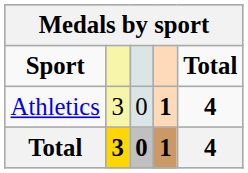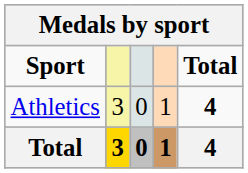(165, 106) bold -> (165, 106) normal
